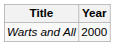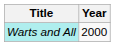(41, 32) no background -> (41, 32) paleturquoise background
